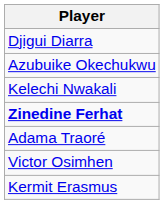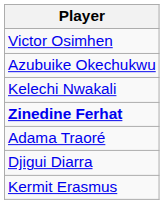(50, 41) Djigui Diarra -> (60, 41) Victor Osimhen
(60, 162) Victor Osimhen -> (50, 162) Djigui Diarra
